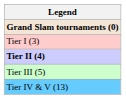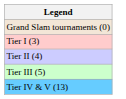(62, 27) bold -> (58, 27) normal
(26, 57) bold -> (24, 57) normal
